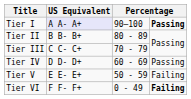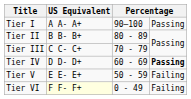(65, 24) lavender background -> (65, 24) no background
(168, 24) bold -> (168, 24) normal
(168, 62) normal -> (168, 62) bold
(65, 88) no background -> (65, 88) lightyellow background
(168, 88) bold -> (168, 88) normal
